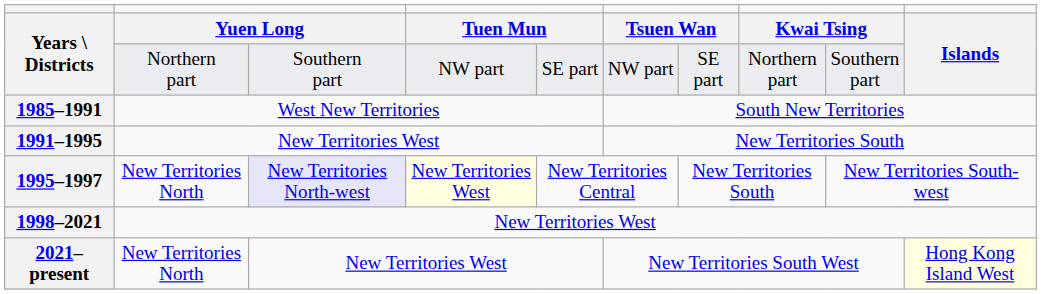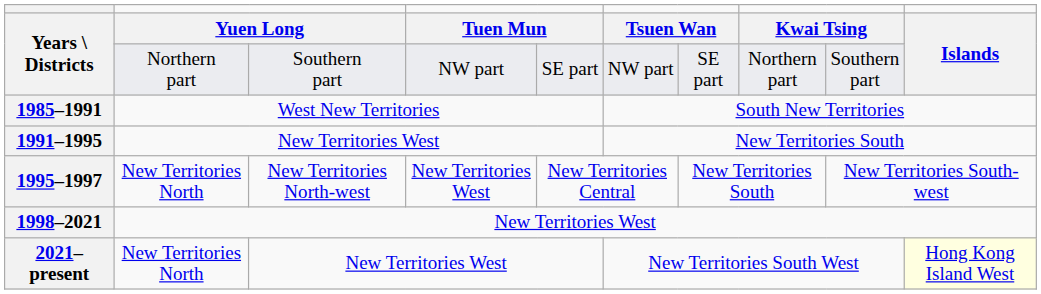(327, 181) lavender background -> (327, 181) no background
(471, 181) lightyellow background -> (471, 181) no background
